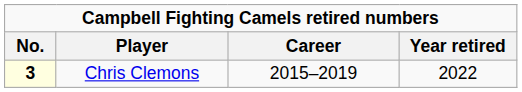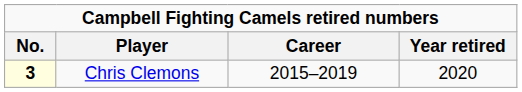(458, 73) 2022 -> (458, 73) 2020
